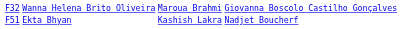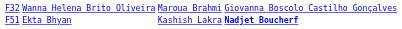(261, 21) normal -> (261, 21) bold
